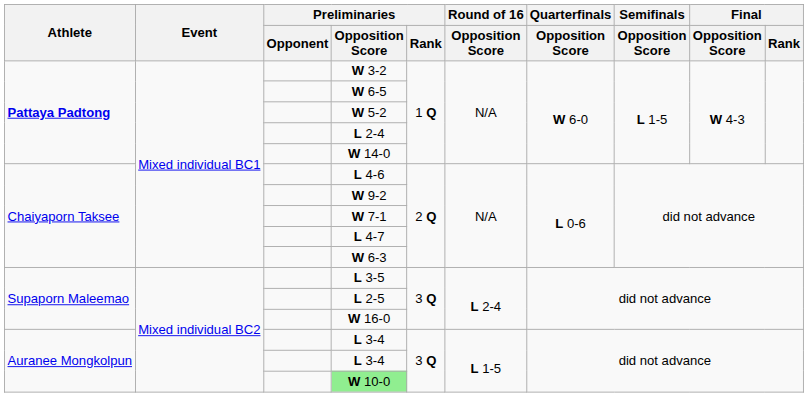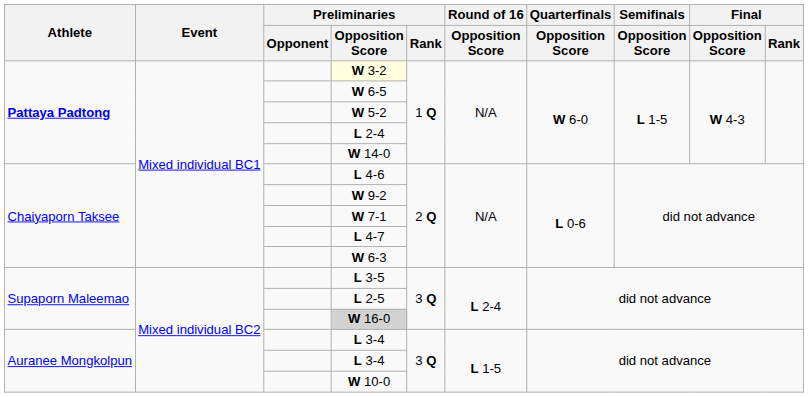(369, 71) no background -> (369, 71) lightyellow background
(369, 320) no background -> (369, 320) lightgrey background
(369, 382) lightgreen background -> (369, 382) no background
